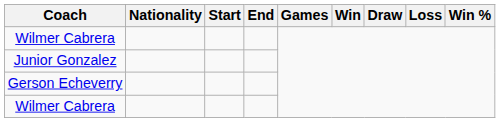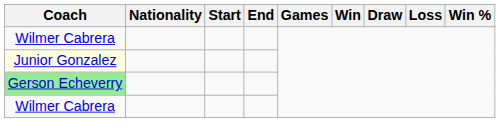(65, 60) no background -> (65, 60) lightyellow background
(65, 83) no background -> (65, 83) lightgreen background
